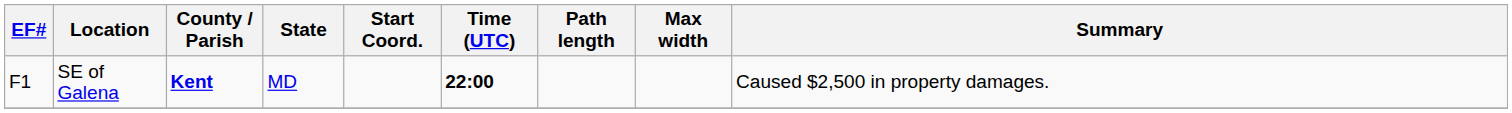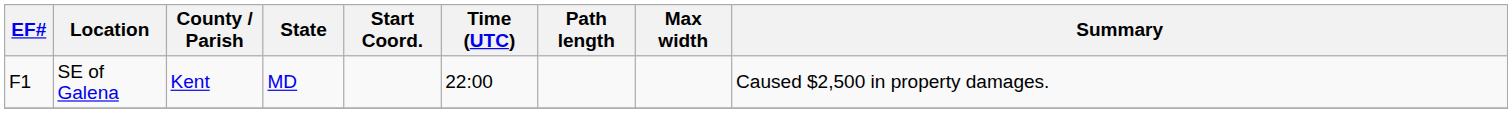(192, 81) bold -> (190, 81) normal
(470, 81) bold -> (469, 81) normal
